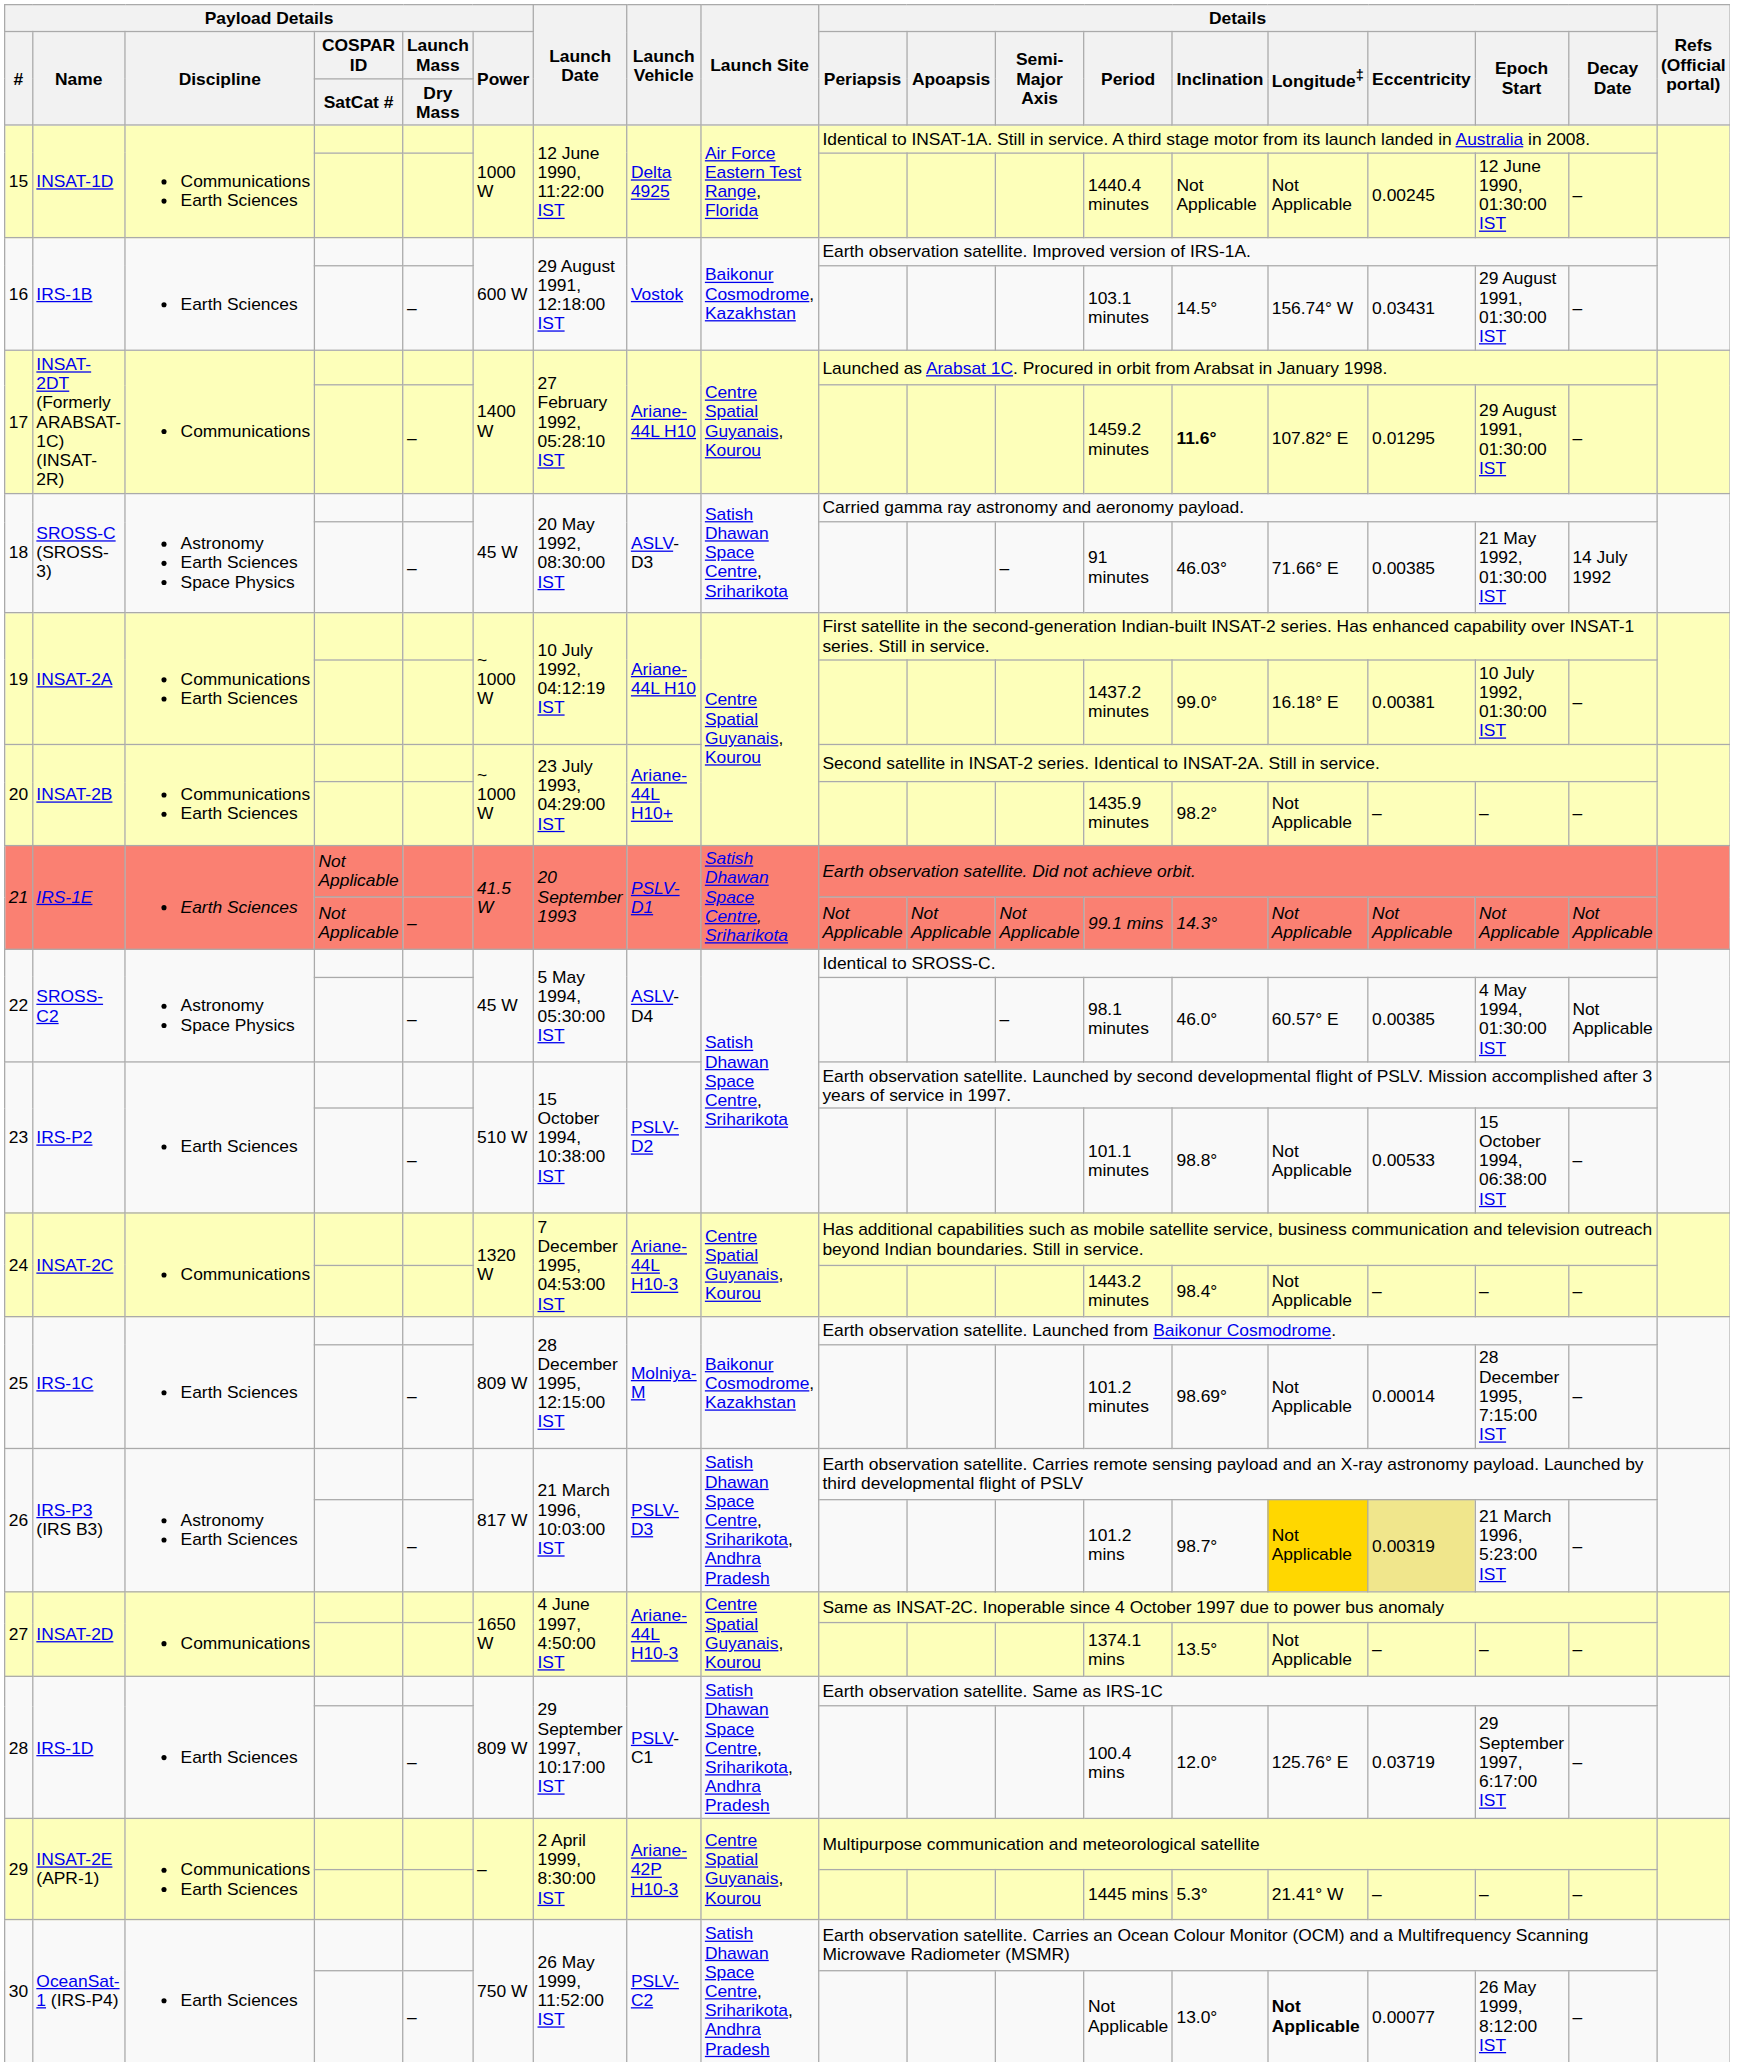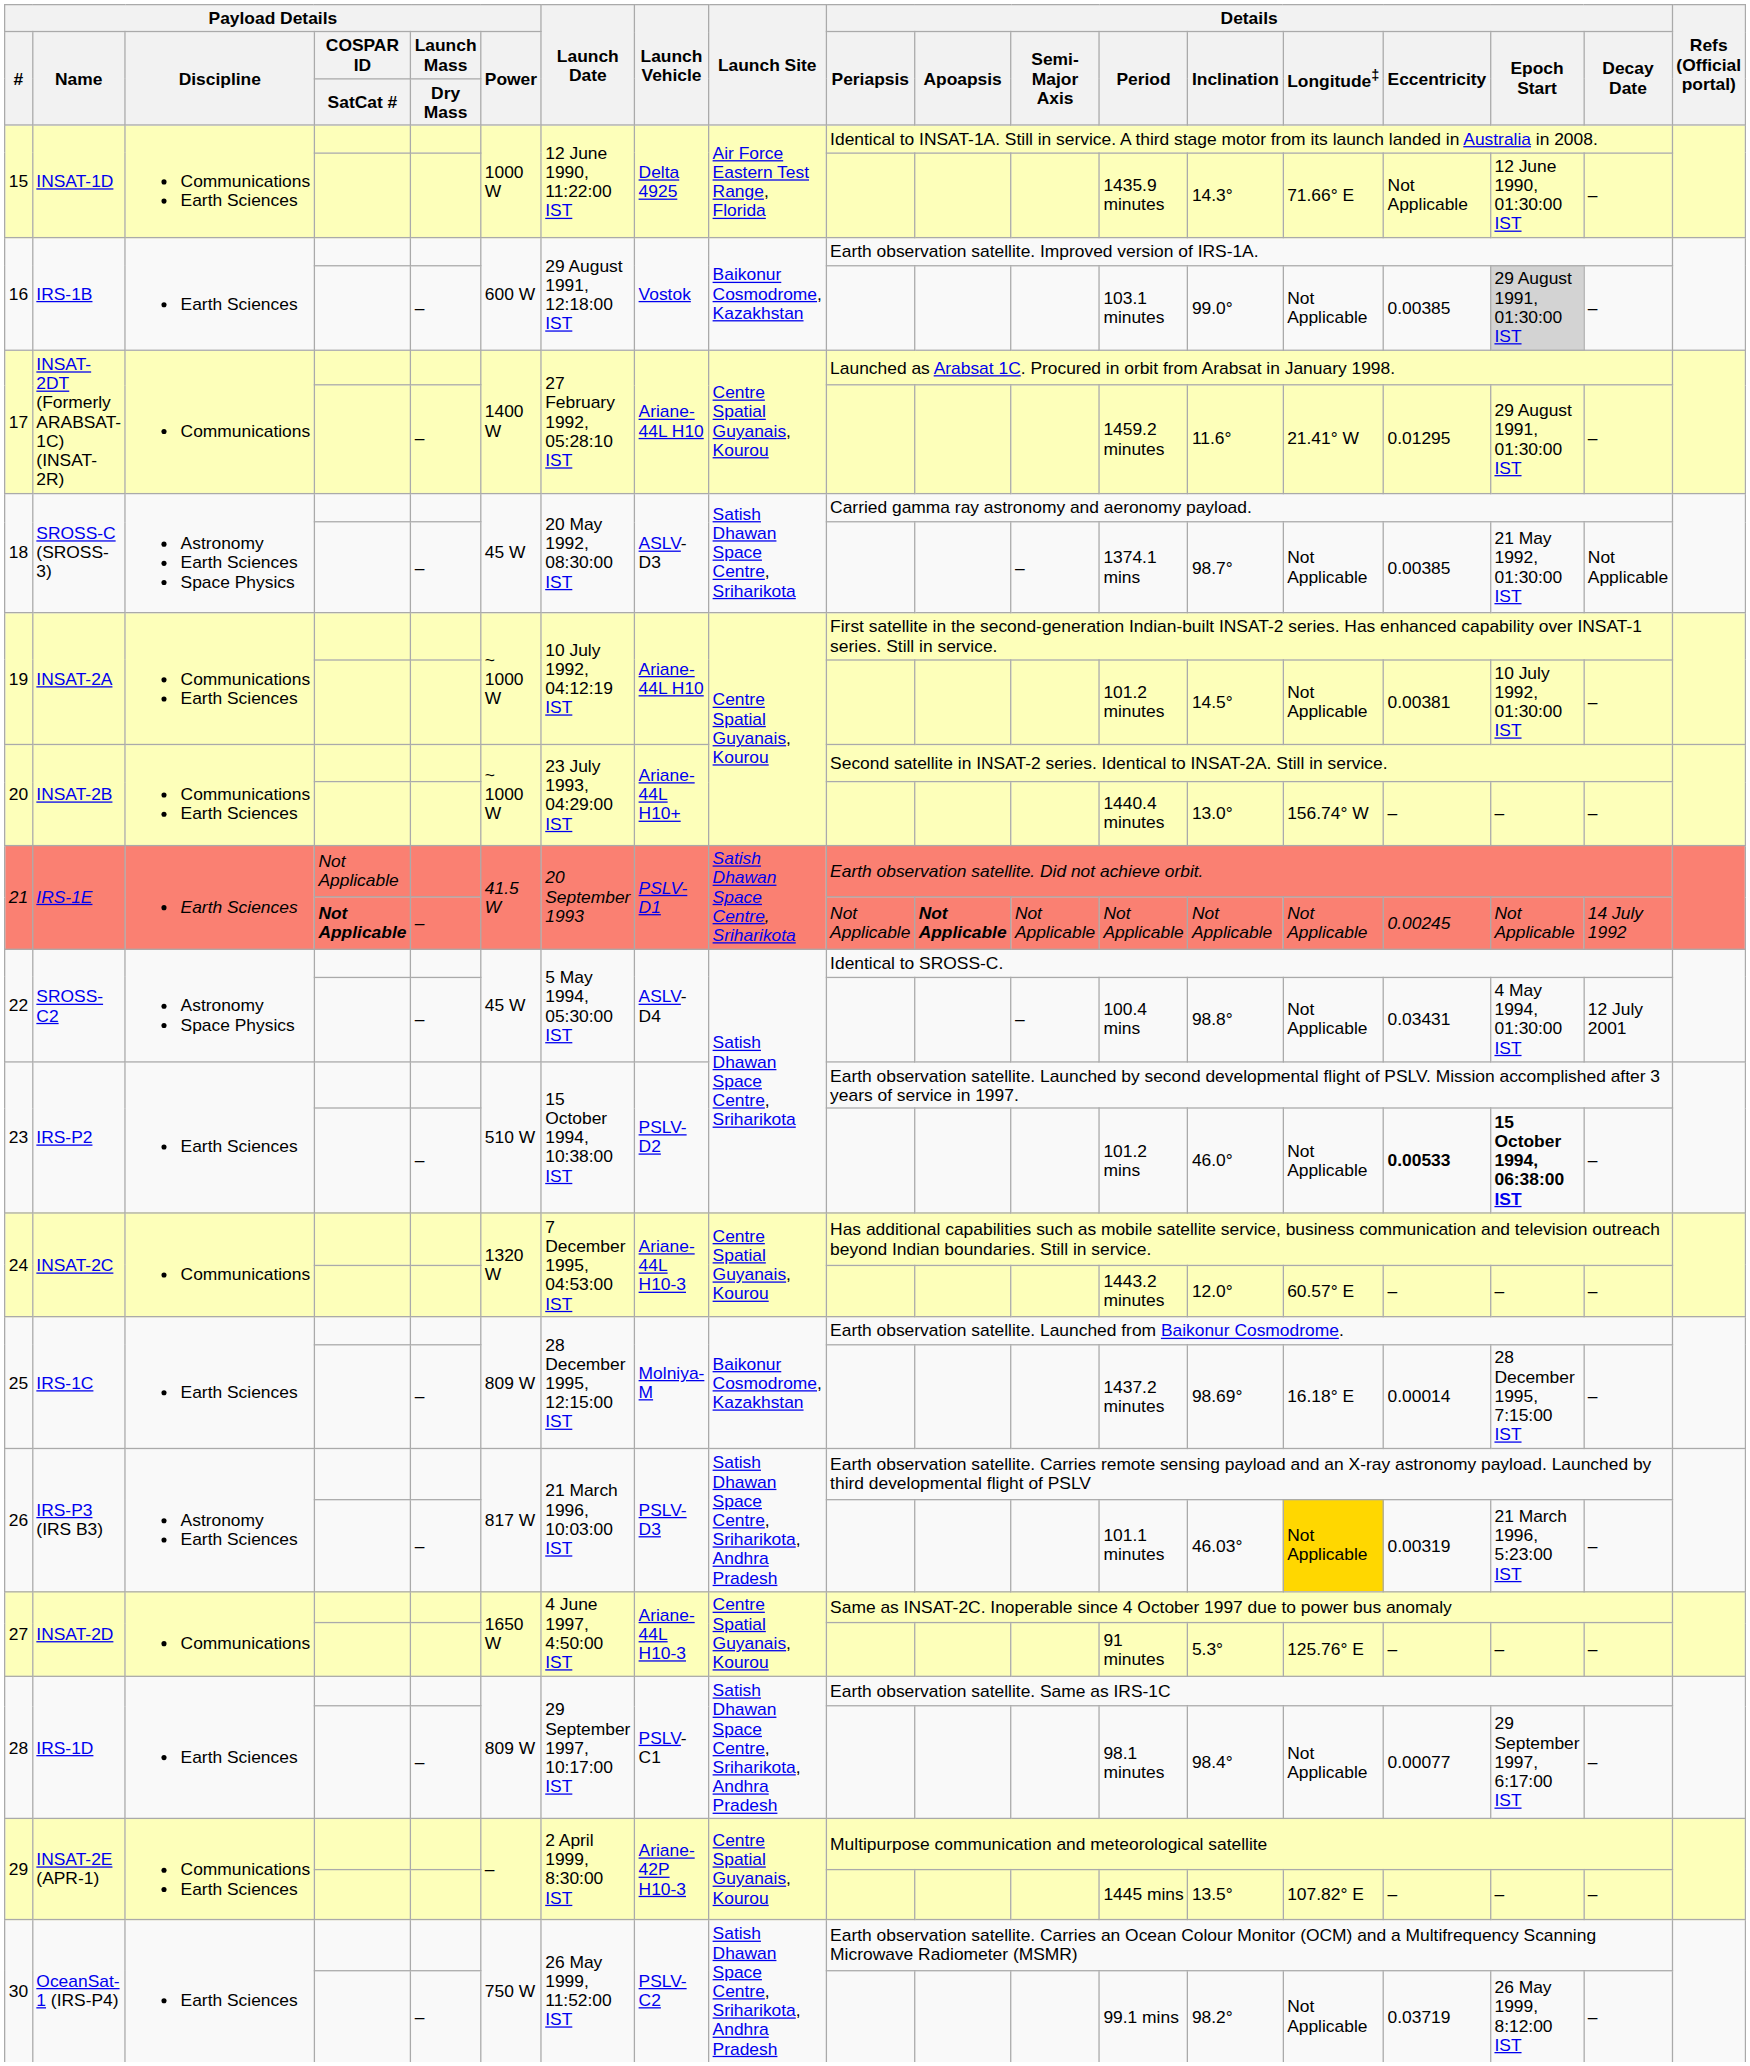(1118, 195) 1440.4 minutes -> (1134, 195) 1435.9 minutes
(1217, 195) Not Applicable -> (1212, 195) 14.3°
(1312, 195) Not Applicable -> (1321, 195) 71.66° E
(1404, 195) 0.00245 -> (1428, 195) Not Applicable
(1197, 307) 14.5° -> (1212, 307) 99.0°
(1312, 307) 156.74° W -> (1327, 307) Not Applicable
(1404, 307) 0.03431 -> (1419, 307) 0.00385
(1518, 307) no background -> (1533, 307) lightgrey background
(1196, 439) bold -> (1212, 439) normal
(1310, 439) 107.82° E -> (1323, 439) 21.41° W
(1118, 567) 91 minutes -> (1130, 567) 1374.1 mins
(1202, 567) 46.03° -> (1212, 567) 98.7°
(1305, 567) 71.66° E -> (1327, 567) Not Applicable
(1600, 567) 14 July 1992 -> (1628, 567) Not Applicable
(1118, 702) 1437.2 minutes -> (1134, 702) 101.2 minutes
(1197, 702) 99.0° -> (1212, 702) 14.5°
(1305, 702) 16.18° E -> (1327, 702) Not Applicable
(1118, 813) 1435.9 minutes -> (1134, 813) 1440.4 minutes
(1197, 813) 98.2° -> (1212, 813) 13.0°
(1312, 813) Not Applicable -> (1328, 813) 156.74° W
(359, 923) normal -> (362, 923) bold
(951, 923) normal -> (963, 923) bold
(1126, 923) 99.1 mins -> (1144, 923) Not Applicable
(1197, 923) 14.3° -> (1232, 923) Not Applicable
(1412, 923) Not Applicable -> (1419, 923) 0.00245
(1613, 923) Not Applicable -> (1615, 923) 14 July 1992
(1118, 1019) 98.1 minutes -> (1125, 1019) 100.4 mins
(1197, 1019) 46.0° -> (1212, 1019) 98.8°
(1305, 1019) 60.57° E -> (1327, 1019) Not Applicable
(1404, 1019) 0.00385 -> (1419, 1019) 0.03431
(1613, 1019) Not Applicable -> (1615, 1019) 12 July 2001
(1118, 1160) 101.1 minutes -> (1125, 1160) 101.2 mins
(1197, 1160) 98.8° -> (1212, 1160) 46.0°
(1404, 1160) normal -> (1419, 1160) bold
(1513, 1160) normal -> (1529, 1160) bold
(1197, 1290) 98.4° -> (1212, 1290) 12.0°
(1312, 1290) Not Applicable -> (1321, 1290) 60.57° E
(1118, 1396) 101.2 minutes -> (1134, 1396) 1437.2 minutes
(1312, 1396) Not Applicable -> (1321, 1396) 16.18° E
(1110, 1545) 101.2 mins -> (1134, 1545) 101.1 minutes
(1197, 1545) 98.7° -> (1217, 1545) 46.03°
(1404, 1545) khaki background -> (1419, 1545) no background
(1115, 1649) 1374.1 mins -> (1134, 1649) 91 minutes
(1197, 1649) 13.5° -> (1207, 1649) 5.3°
(1312, 1649) Not Applicable -> (1325, 1649) 125.76° E
(1110, 1762) 100.4 mins -> (1134, 1762) 98.1 minutes
(1197, 1762) 12.0° -> (1212, 1762) 98.4°
(1310, 1762) 125.76° E -> (1327, 1762) Not Applicable
(1404, 1762) 0.03719 -> (1419, 1762) 0.00077
(1192, 1894) 5.3° -> (1212, 1894) 13.5°
(1308, 1894) 21.41° W -> (1325, 1894) 107.82° E
(1128, 2016) Not Applicable -> (1141, 2016) 99.1 mins
(1197, 2016) 13.0° -> (1212, 2016) 98.2°
(1316, 2016) bold -> (1327, 2016) normal
(1404, 2016) 0.00077 -> (1419, 2016) 0.03719
